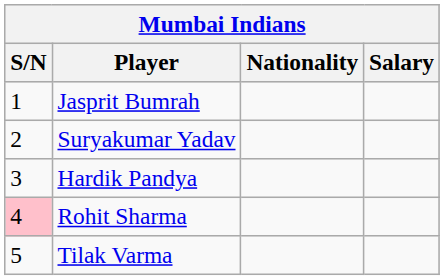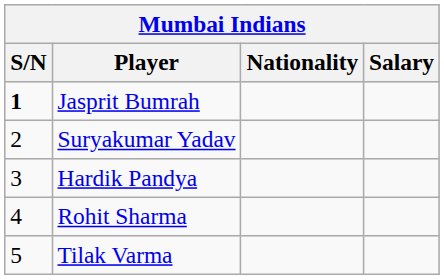(16, 101) normal -> (16, 101) bold
(16, 216) pink background -> (16, 216) no background
